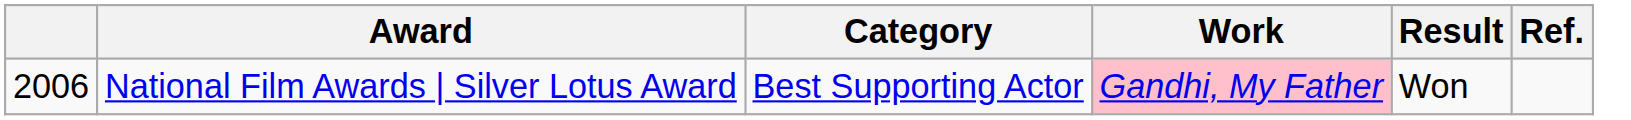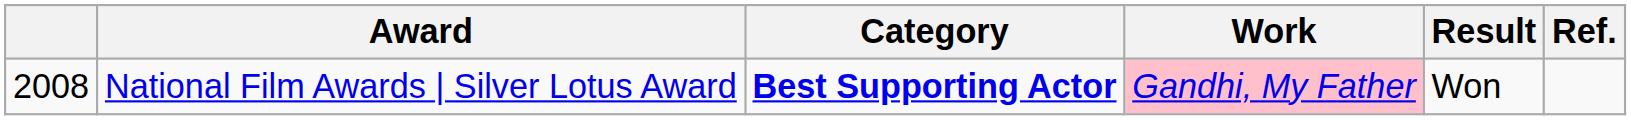(51, 85) 2006 -> (51, 85) 2008
(918, 85) normal -> (935, 85) bold
